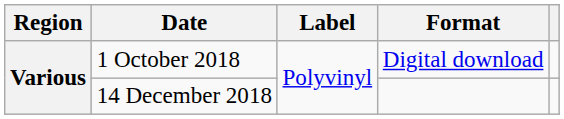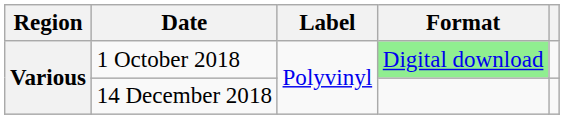(463, 59) no background -> (463, 59) lightgreen background
